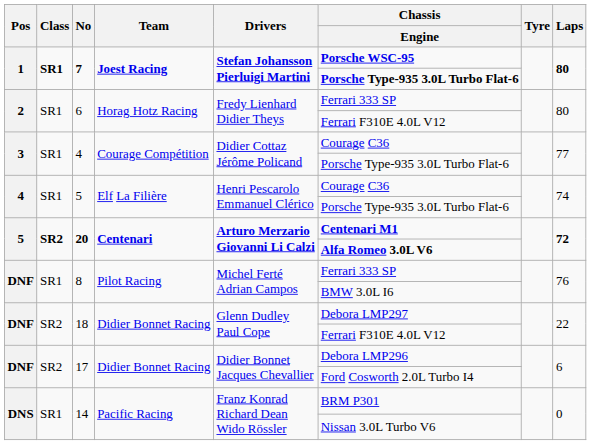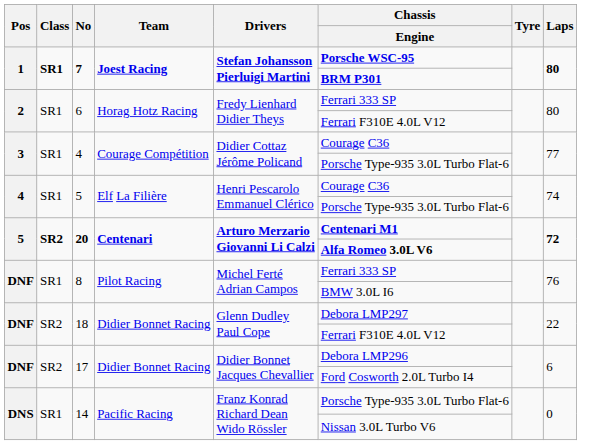(420, 79) Porsche Type-935 3.0L Turbo Flat-6 -> (351, 79) BRM P301
(350, 401) BRM P301 -> (415, 401) Porsche Type-935 3.0L Turbo Flat-6
